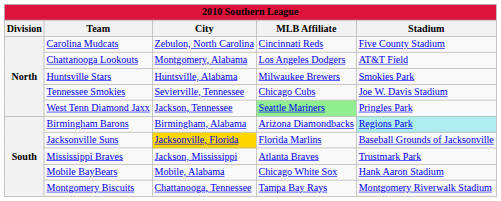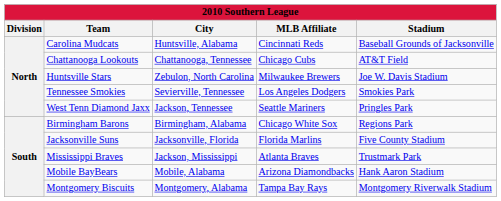(204, 44) Zebulon, North Carolina -> (196, 44) Huntsville, Alabama
(402, 44) Five County Stadium -> (426, 44) Baseball Grounds of Jacksonville
(201, 60) Montgomery, Alabama -> (203, 60) Chattanooga, Tennessee
(302, 60) Los Angeles Dodgers -> (287, 60) Chicago Cubs
(196, 76) Huntsville, Alabama -> (204, 76) Zebulon, North Carolina
(386, 76) Smokies Park -> (403, 76) Joe W. Davis Stadium
(287, 92) Chicago Cubs -> (302, 92) Los Angeles Dodgers
(403, 92) Joe W. Davis Stadium -> (386, 92) Smokies Park
(292, 108) lightgreen background -> (292, 108) no background
(306, 124) Arizona Diamondbacks -> (298, 124) Chicago White Sox
(386, 124) paleturquoise background -> (386, 124) no background
(196, 140) gold background -> (196, 140) no background
(426, 140) Baseball Grounds of Jacksonville -> (402, 140) Five County Stadium
(298, 172) Chicago White Sox -> (306, 172) Arizona Diamondbacks
(203, 188) Chattanooga, Tennessee -> (201, 188) Montgomery, Alabama
